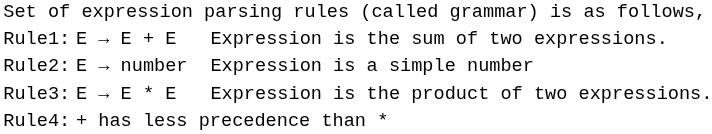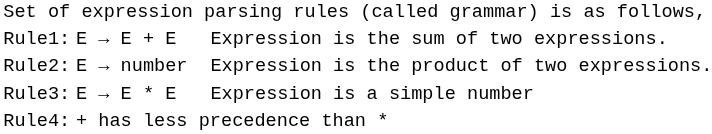(372, 66) Expression is a simple number -> (461, 66) Expression is the product of two expressions.
(461, 94) Expression is the product of two expressions. -> (372, 94) Expression is a simple number
